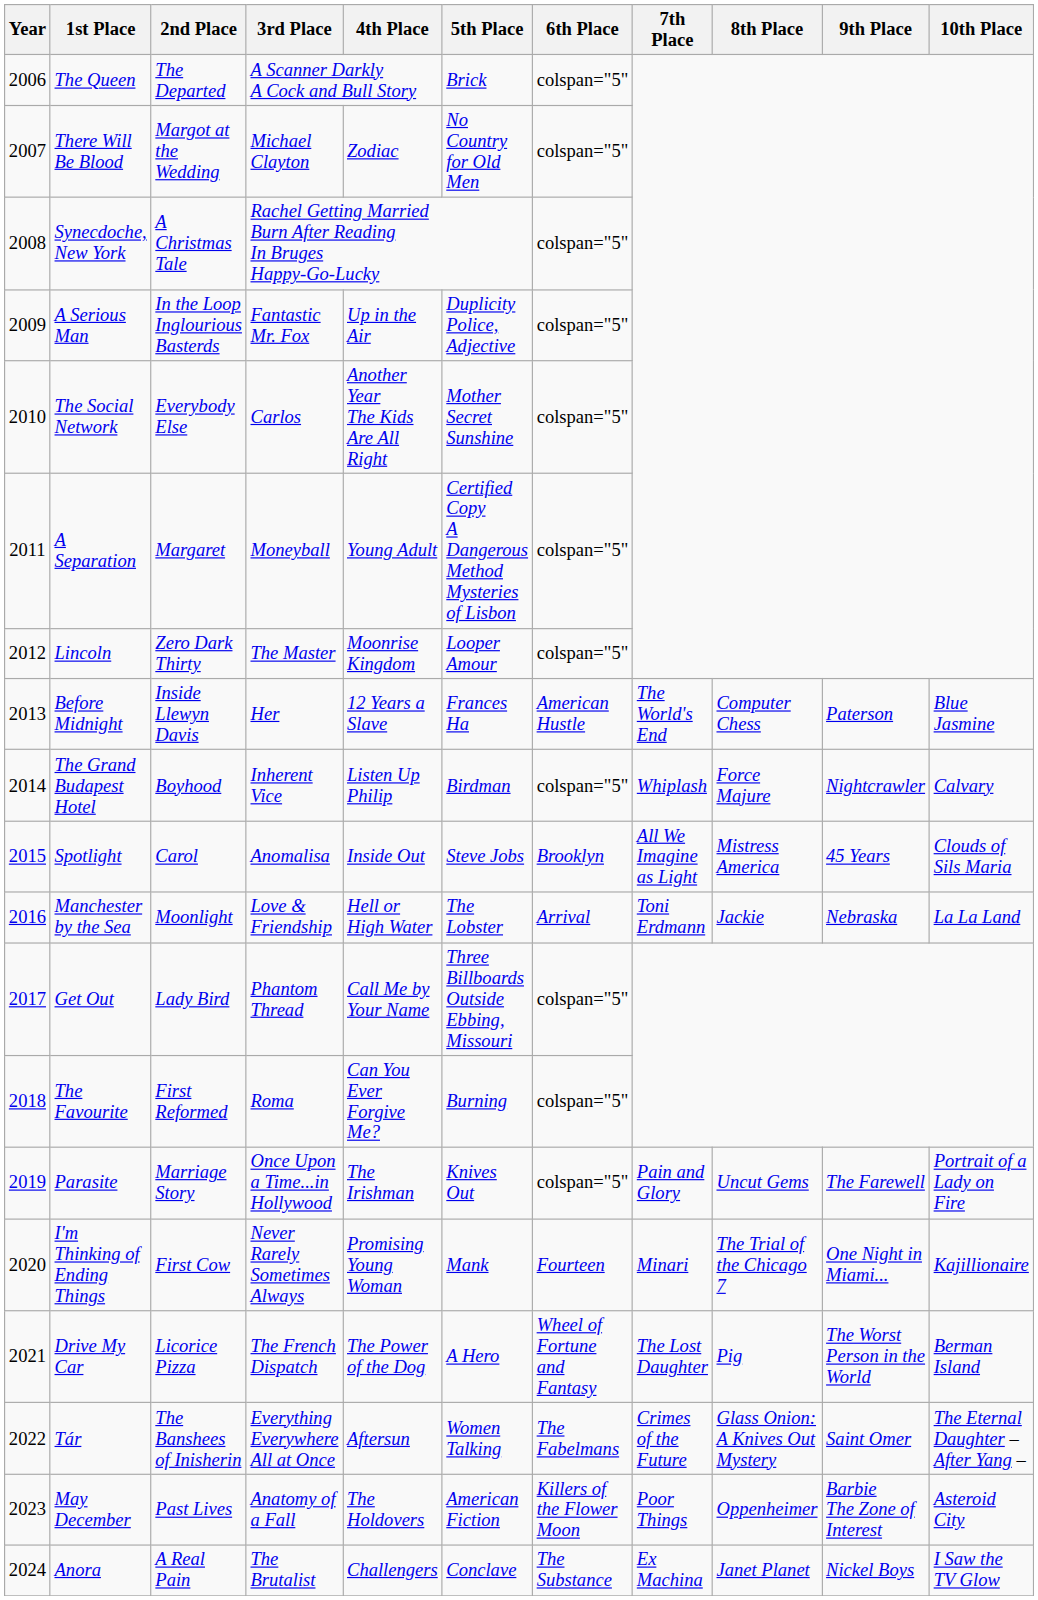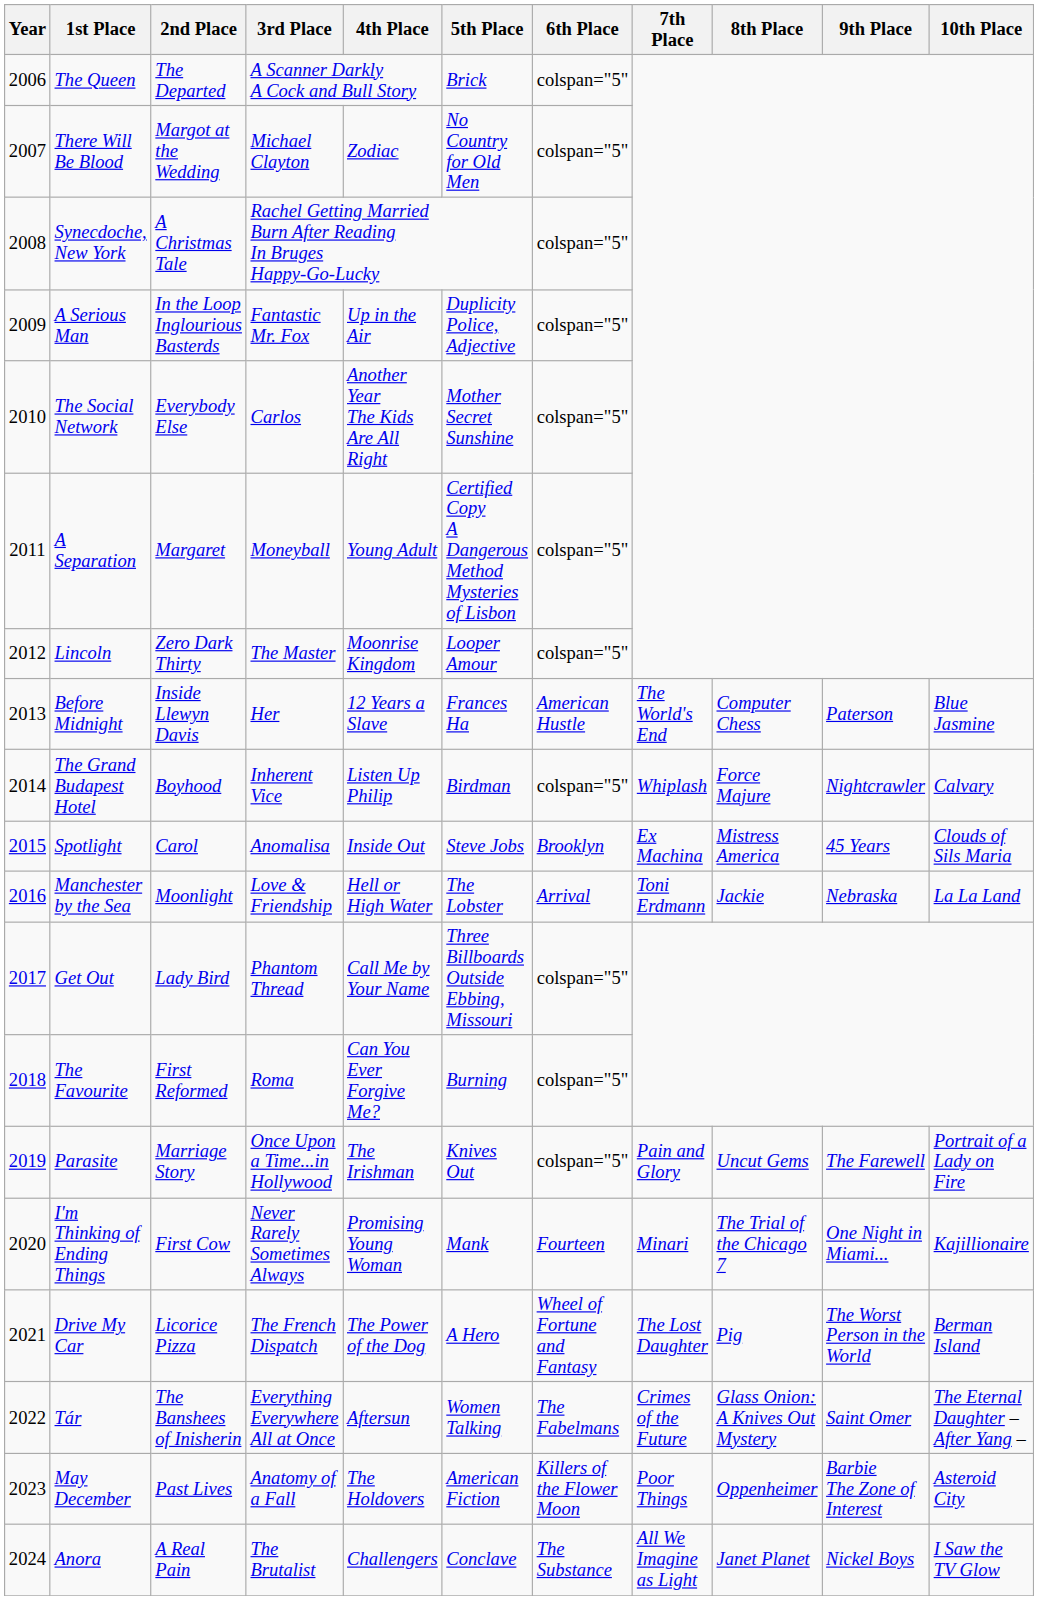(667, 856) All We Imagine as Light -> (670, 846) Ex Machina
(670, 1570) Ex Machina -> (667, 1559) All We Imagine as Light
